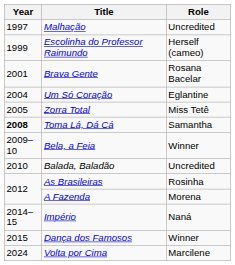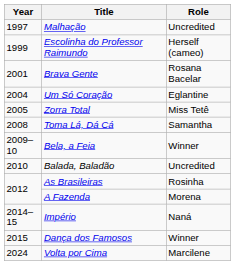(17, 125) bold -> (17, 125) normal
